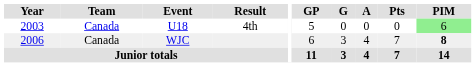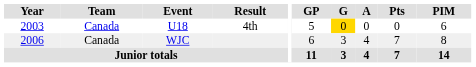(343, 26) no background -> (343, 26) gold background
(444, 26) lightgreen background -> (444, 26) no background
(444, 40) bold -> (444, 40) normal
